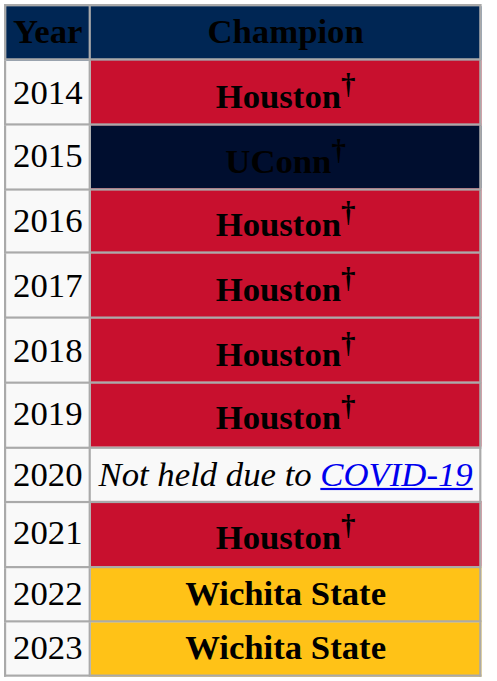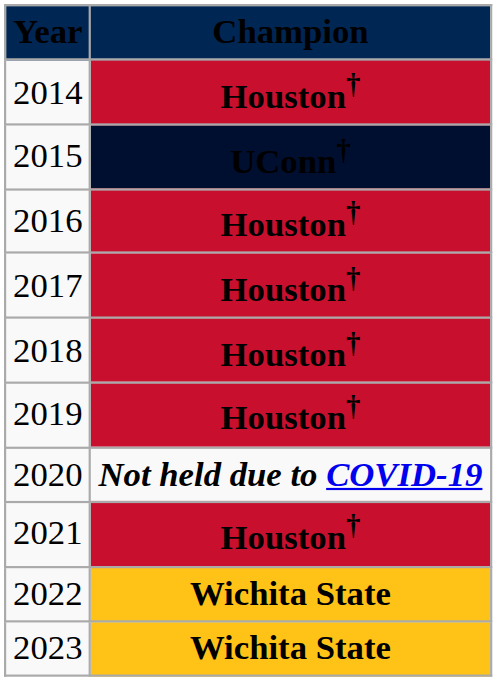(286, 473) normal -> (290, 473) bold
